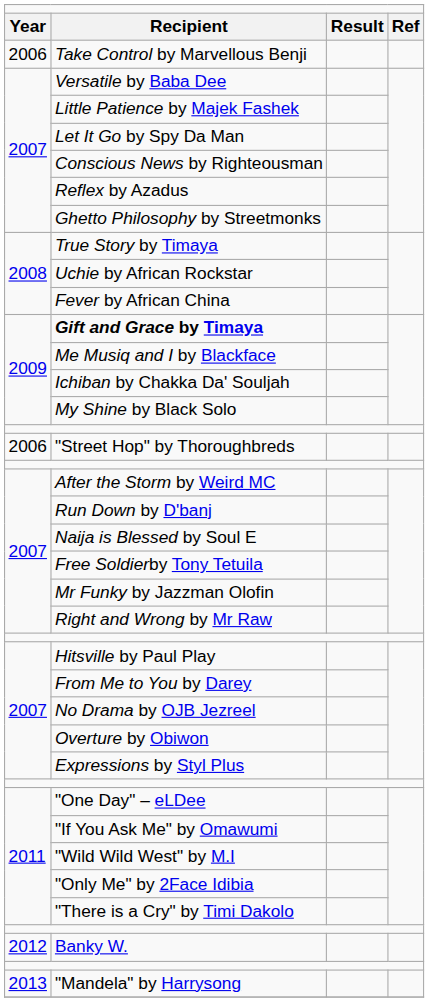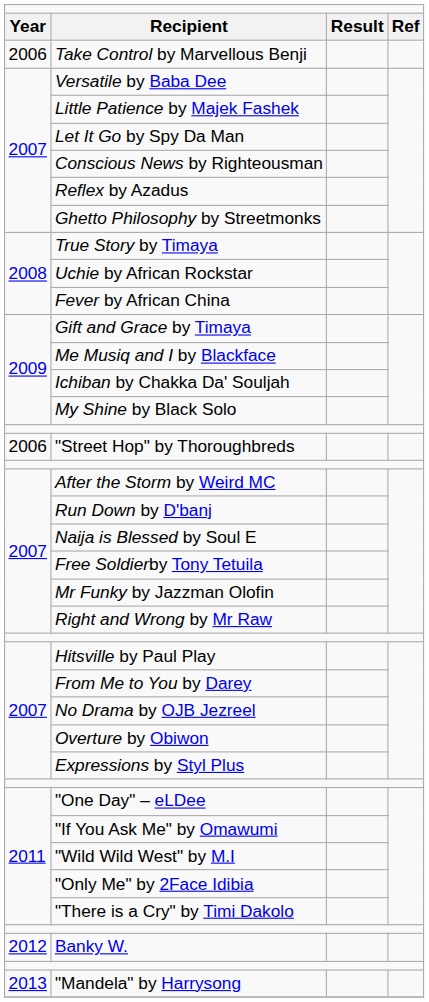(159, 328) bold -> (153, 328) normal
